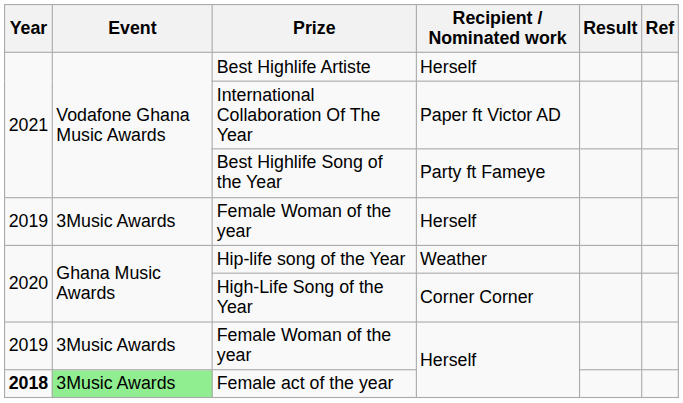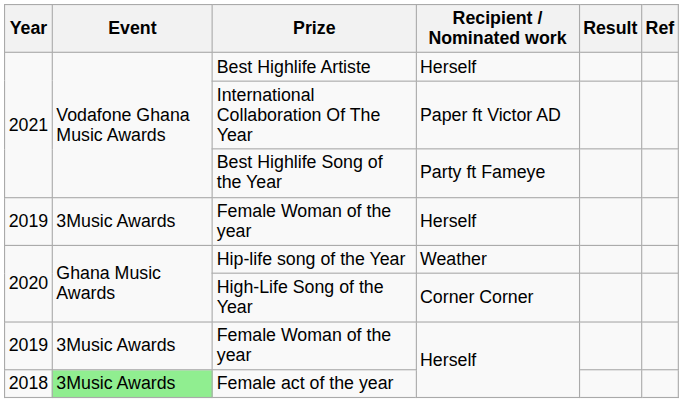(28, 383) bold -> (28, 383) normal
